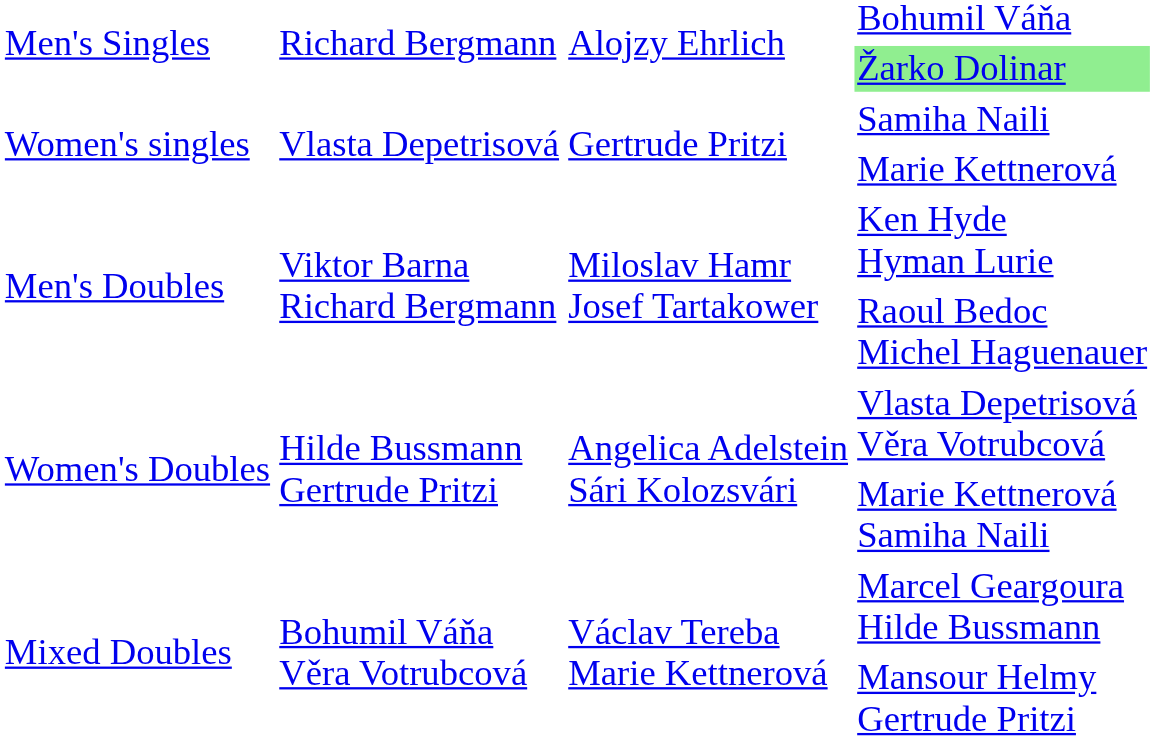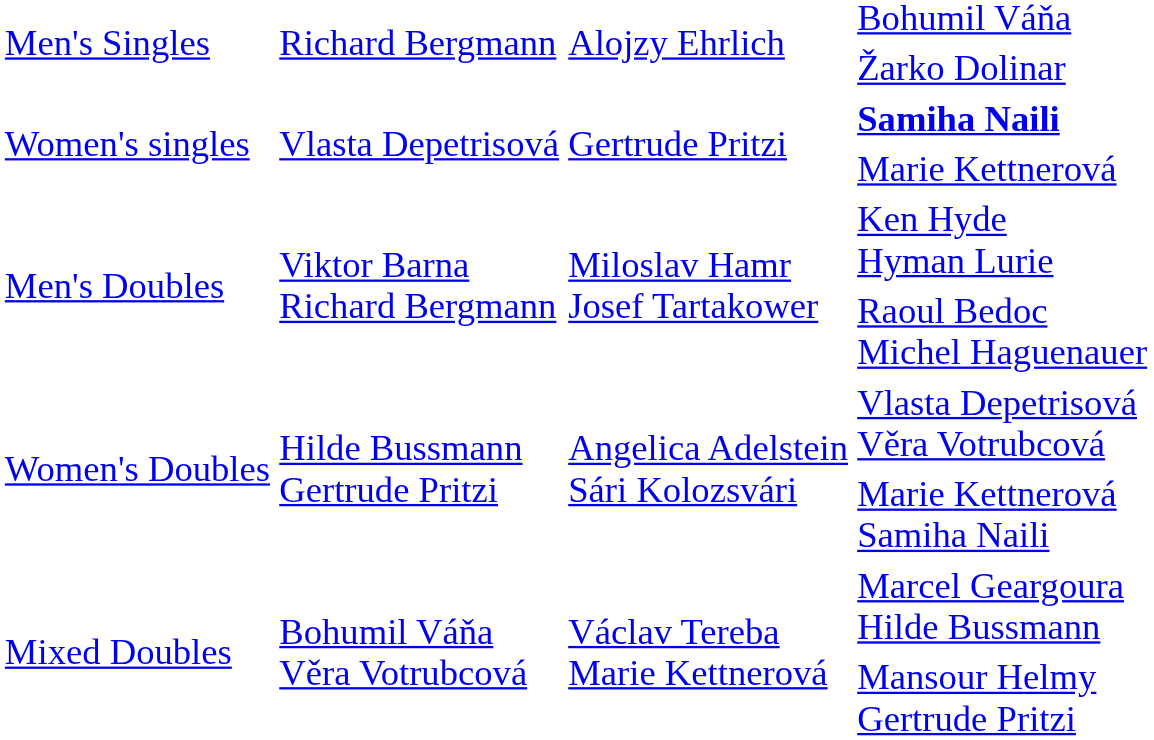(961, 68) lightgreen background -> (961, 68) no background
(953, 118) normal -> (958, 118) bold
